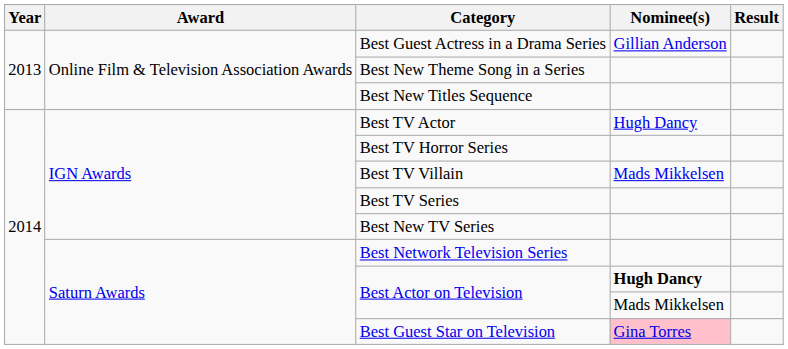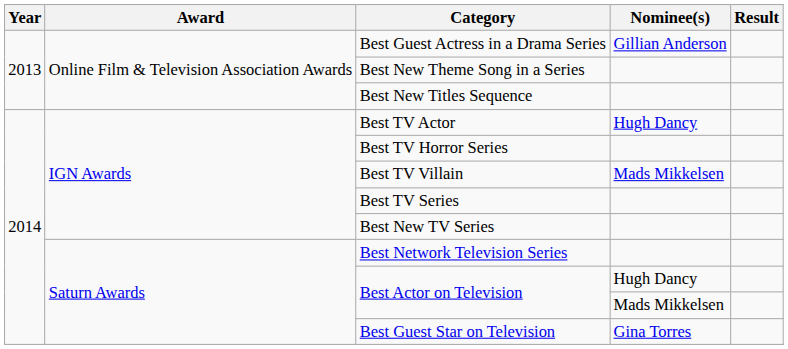(658, 278) bold -> (655, 278) normal
(652, 331) pink background -> (652, 331) no background
